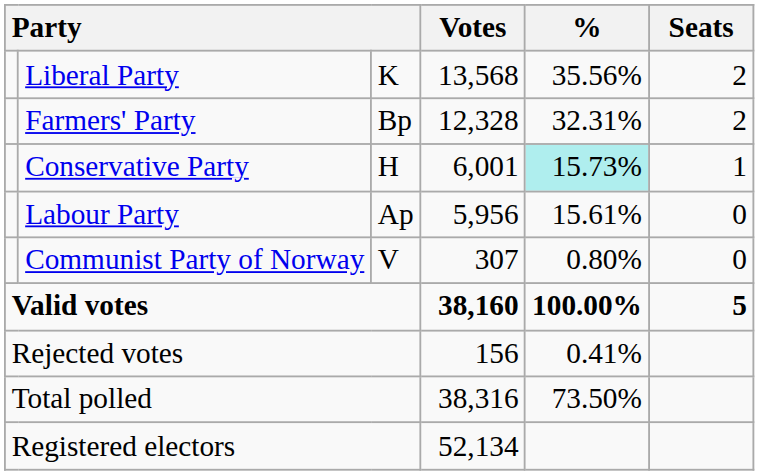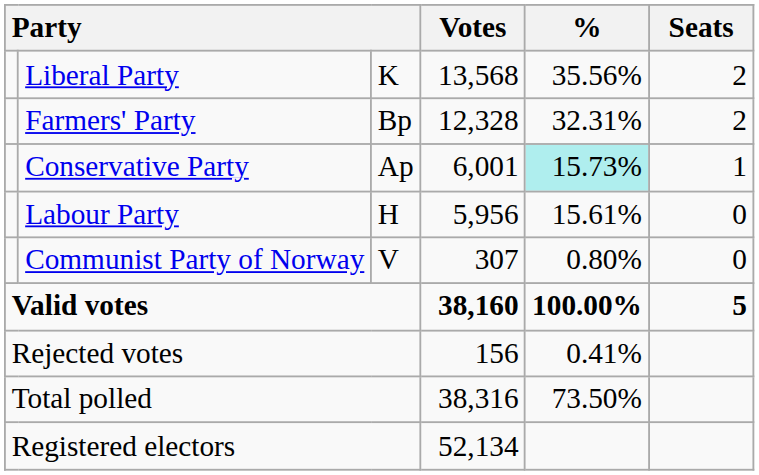(388, 167) H -> (396, 167) Ap
(396, 213) Ap -> (388, 213) H
